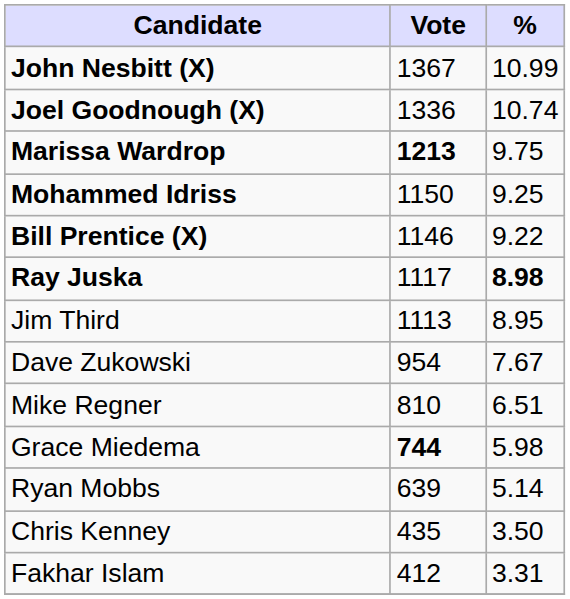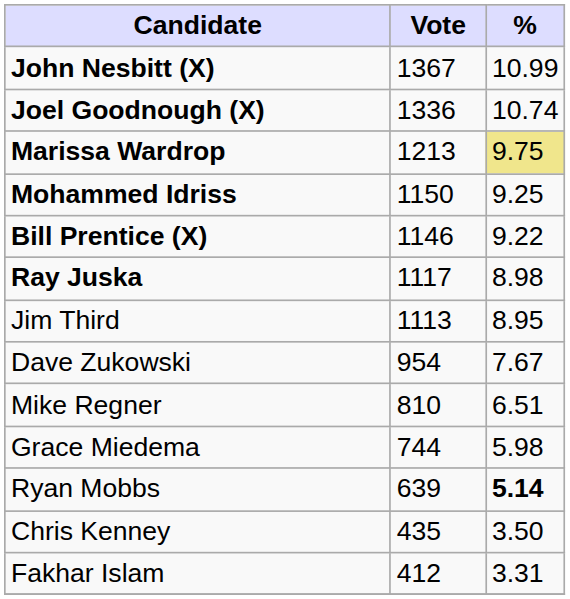(426, 151) bold -> (426, 151) normal
(518, 151) no background -> (518, 151) khaki background
(518, 278) bold -> (518, 278) normal
(419, 446) bold -> (419, 446) normal
(518, 488) normal -> (518, 488) bold
